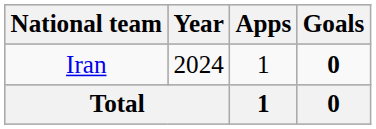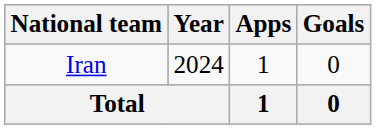(334, 64) bold -> (334, 64) normal
